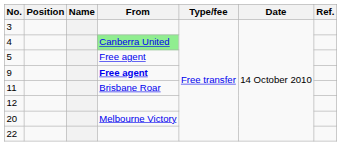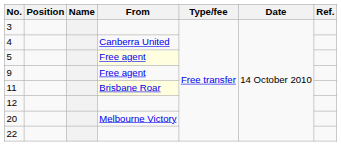(134, 42) lightgreen background -> (134, 42) no background
(122, 57) no background -> (122, 57) lightyellow background
(124, 73) bold -> (122, 73) normal
(130, 88) no background -> (130, 88) lightyellow background
